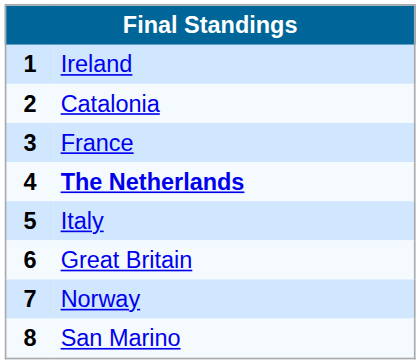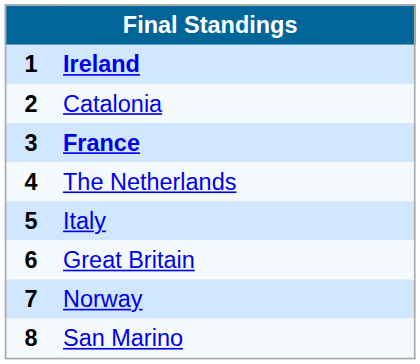(97, 64) normal -> (101, 64) bold
(97, 143) normal -> (101, 143) bold
(153, 182) bold -> (150, 182) normal
